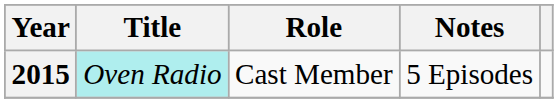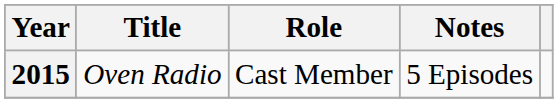(152, 73) paleturquoise background -> (152, 73) no background
